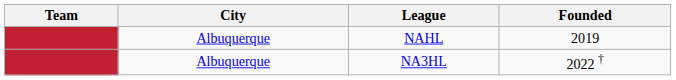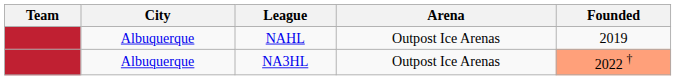+ column: (446, 15)
(585, 62) no background -> (613, 62) lightsalmon background
